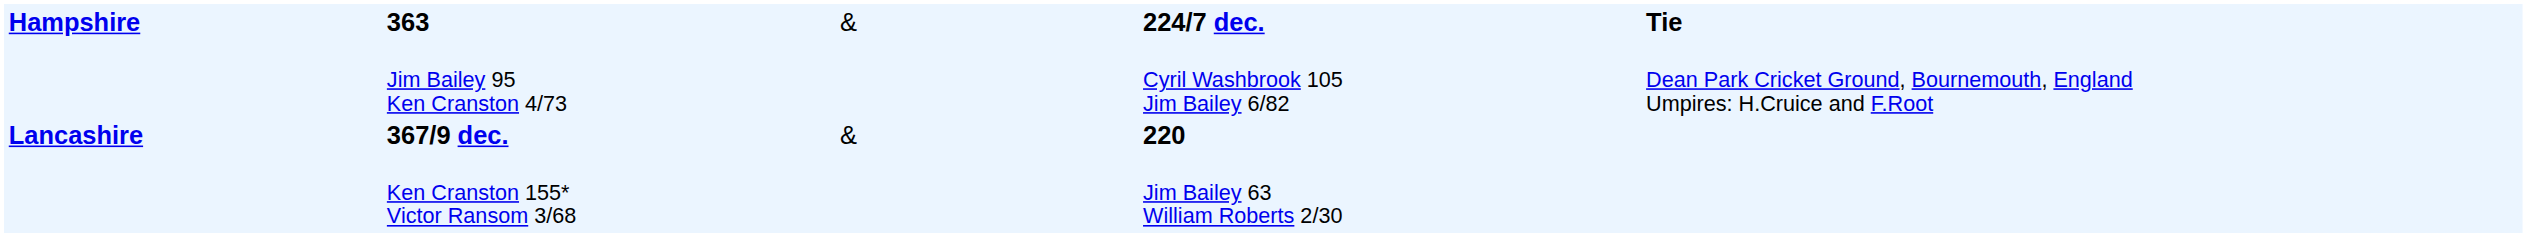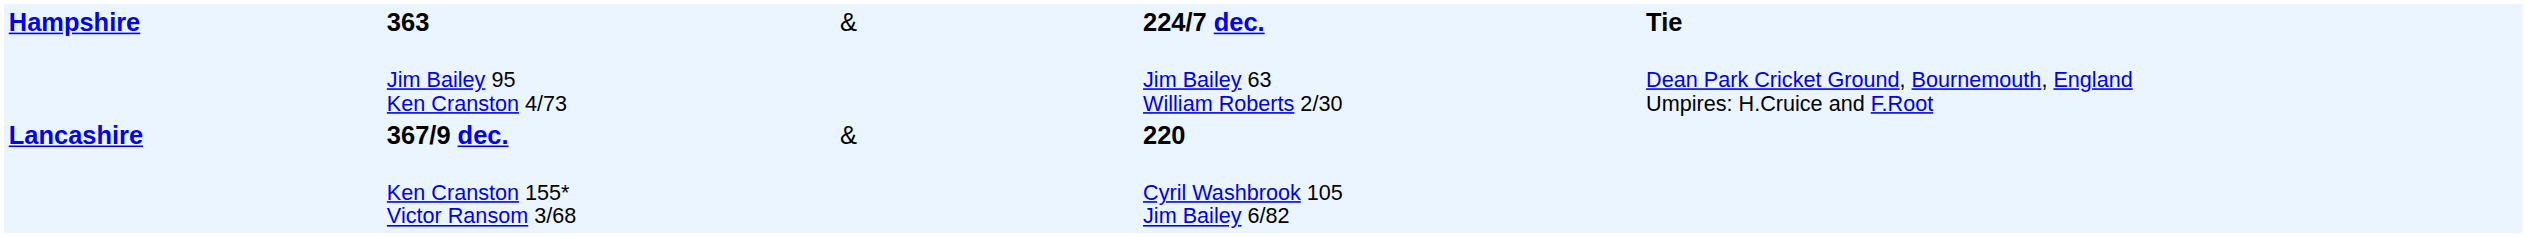(1243, 91) Cyril Washbrook 105 Jim Bailey 6/82 -> (1243, 91) Jim Bailey 63 William Roberts 2/30
(1243, 204) Jim Bailey 63 William Roberts 2/30 -> (1243, 204) Cyril Washbrook 105 Jim Bailey 6/82
